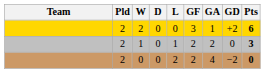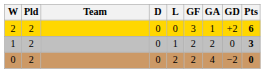columns swapped: (59, 12) <-> (141, 12)
